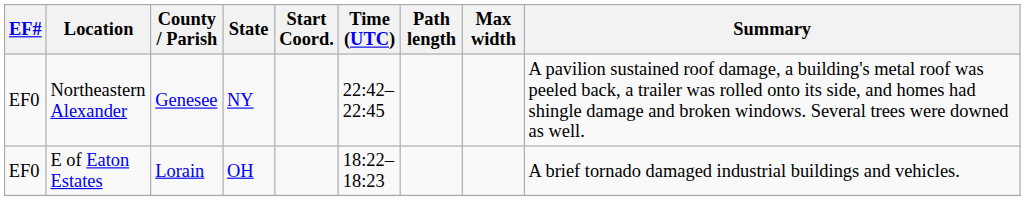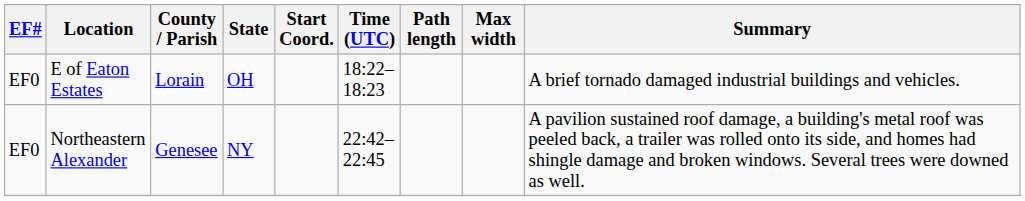rows swapped: (90, 170) <-> (98, 100)
